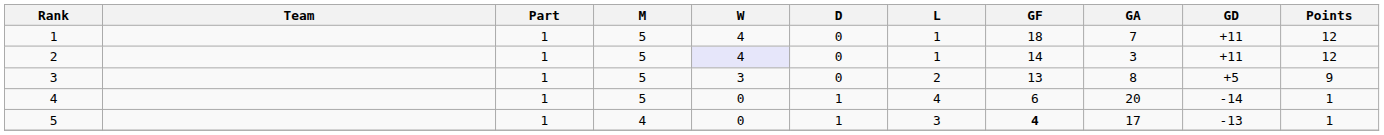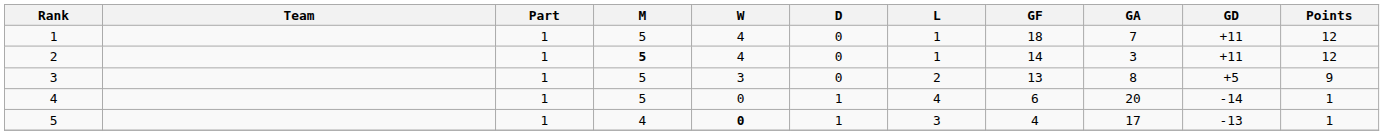(642, 57) normal -> (642, 57) bold
(741, 57) lavender background -> (741, 57) no background
(741, 120) normal -> (741, 120) bold
(1035, 120) bold -> (1035, 120) normal
